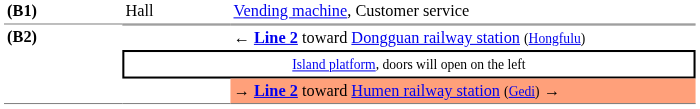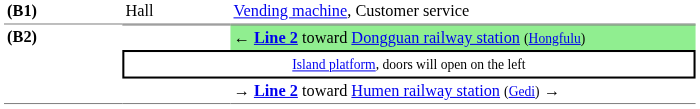(409, 37) no background -> (409, 37) lightgreen background
(397, 90) lightsalmon background -> (397, 90) no background
